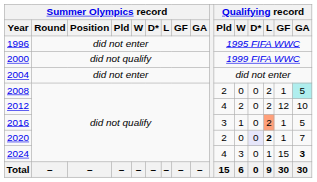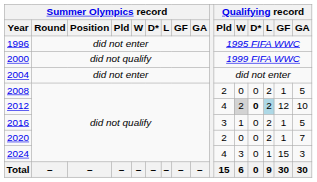(302, 91) paleturquoise background -> (302, 91) no background
(241, 106) no background -> (241, 106) lightgrey background
(256, 106) normal -> (256, 106) bold
(269, 106) no background -> (269, 106) lightblue background
(269, 122) lightsalmon background -> (269, 122) no background
(256, 138) lavender background -> (256, 138) no background
(269, 138) bold -> (269, 138) normal
(302, 153) bold -> (302, 153) normal
